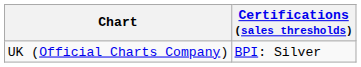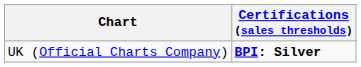(278, 52) normal -> (278, 52) bold
